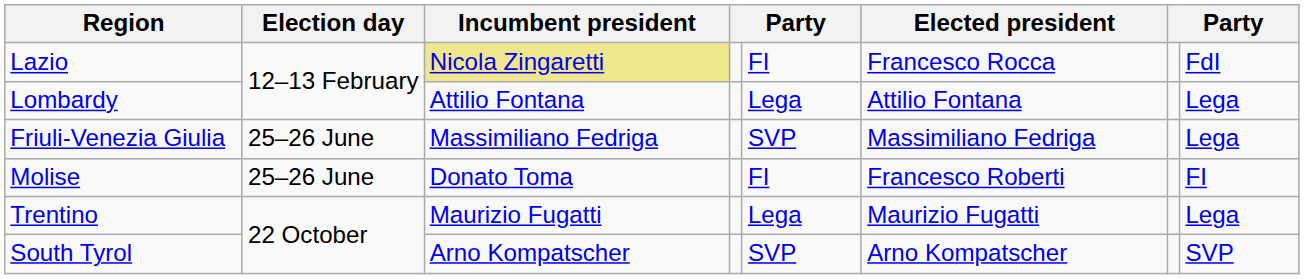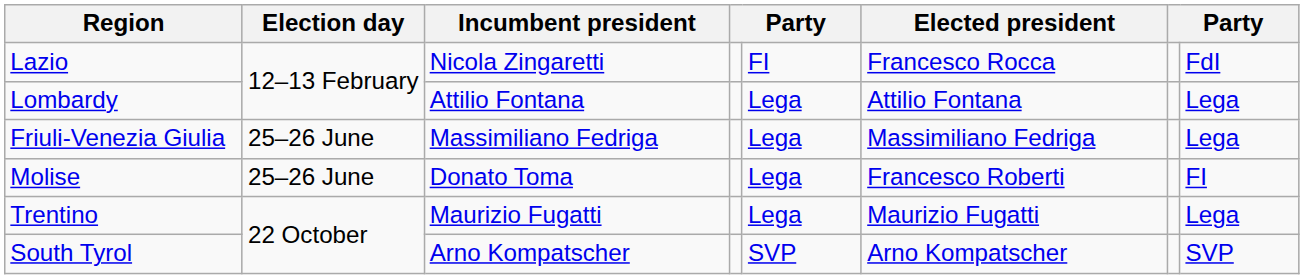(517, 61) khaki background -> (517, 61) no background
(772, 138) SVP -> (775, 138) Lega
(759, 176) FI -> (775, 176) Lega
